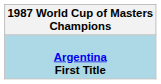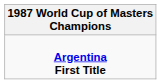(80, 63) lightblue background -> (80, 63) no background
